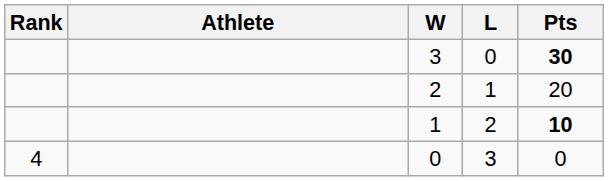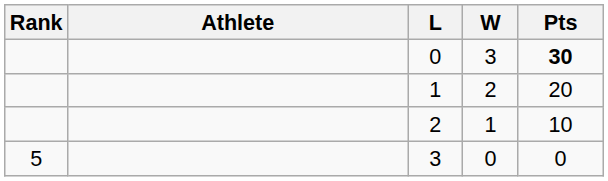columns swapped: (435, 22) <-> (490, 22)
(561, 125) bold -> (561, 125) normal
(36, 159) 4 -> (36, 159) 5
